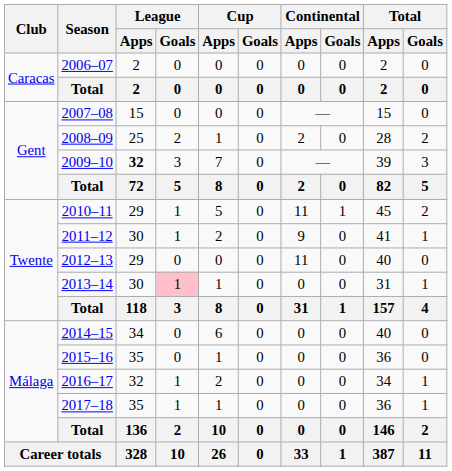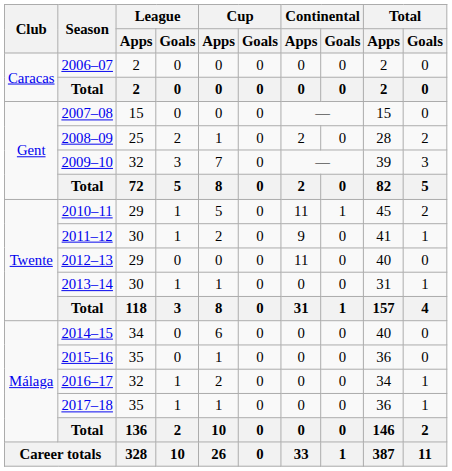(136, 162) bold -> (136, 162) normal
(177, 284) pink background -> (177, 284) no background
